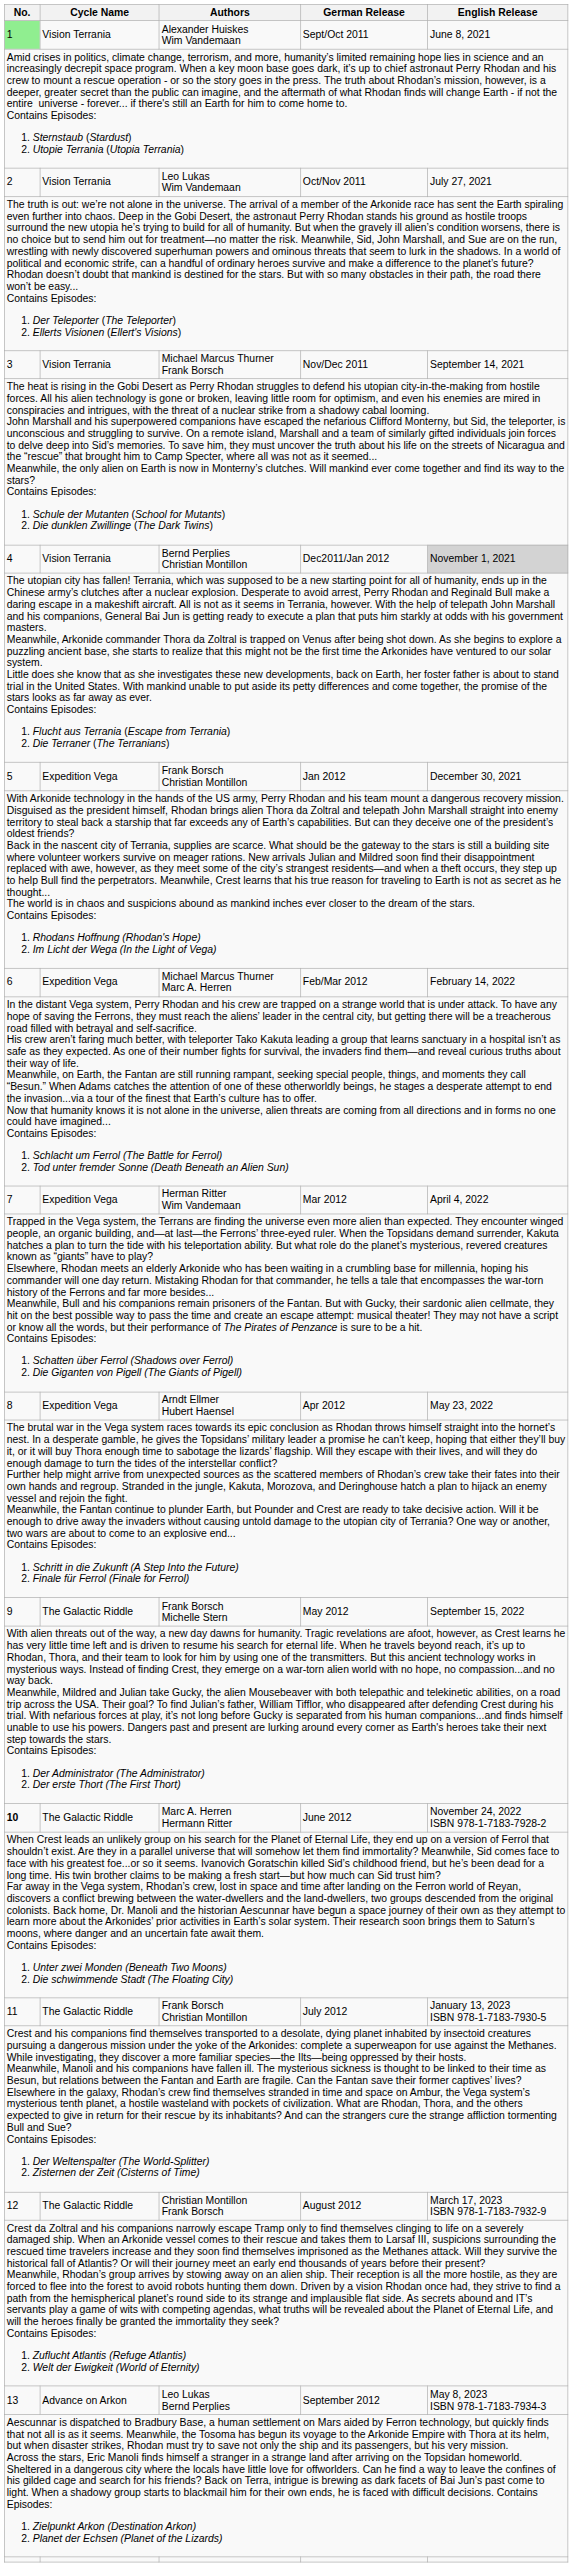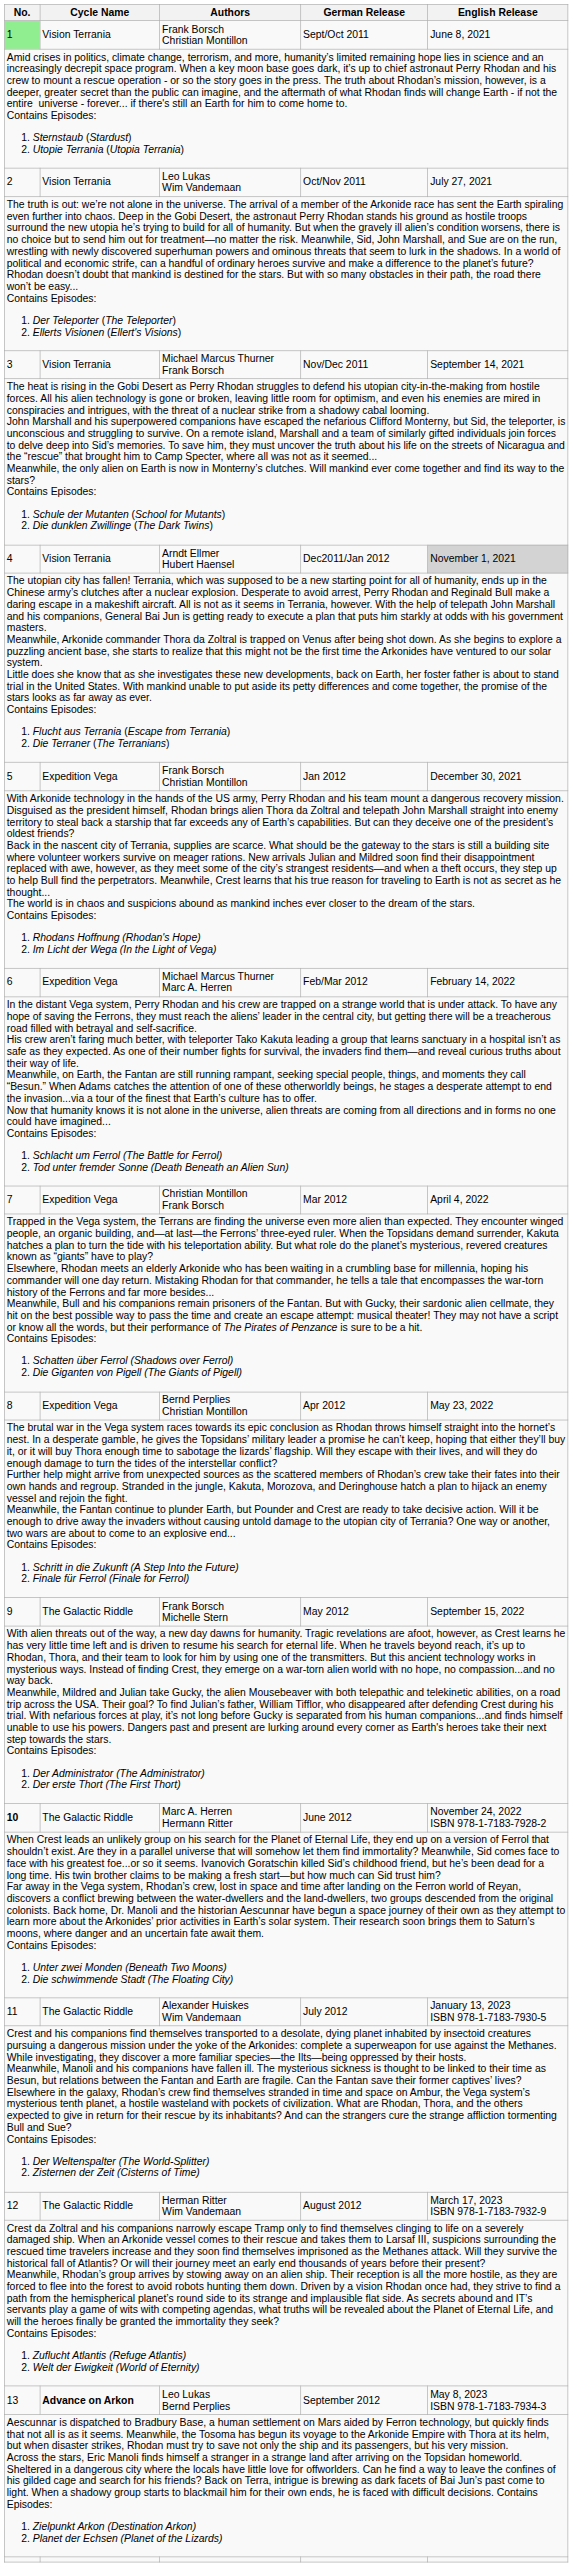(205, 35) Alexander Huiskes Wim Vandemaan -> (205, 35) Frank Borsch Christian Montillon
(204, 559) Bernd Perplies Christian Montillon -> (198, 559) Arndt Ellmer Hubert Haensel
(201, 1200) Herman Ritter Wim Vandemaan -> (205, 1200) Christian Montillon Frank Borsch
(198, 1406) Arndt Ellmer Hubert Haensel -> (205, 1406) Bernd Perplies Christian Montillon
(204, 2012) Frank Borsch Christian Montillon -> (205, 2012) Alexander Huiskes Wim Vandemaan
(204, 2206) Christian Montillon Frank Borsch -> (202, 2206) Herman Ritter Wim Vandemaan
(85, 2400) normal -> (88, 2400) bold
